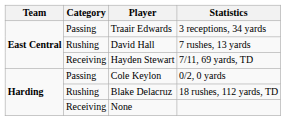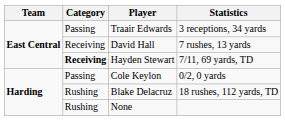(83, 44) Rushing -> (85, 44) Receiving
(86, 60) normal -> (86, 60) bold
(86, 107) Receiving -> (81, 107) Rushing
